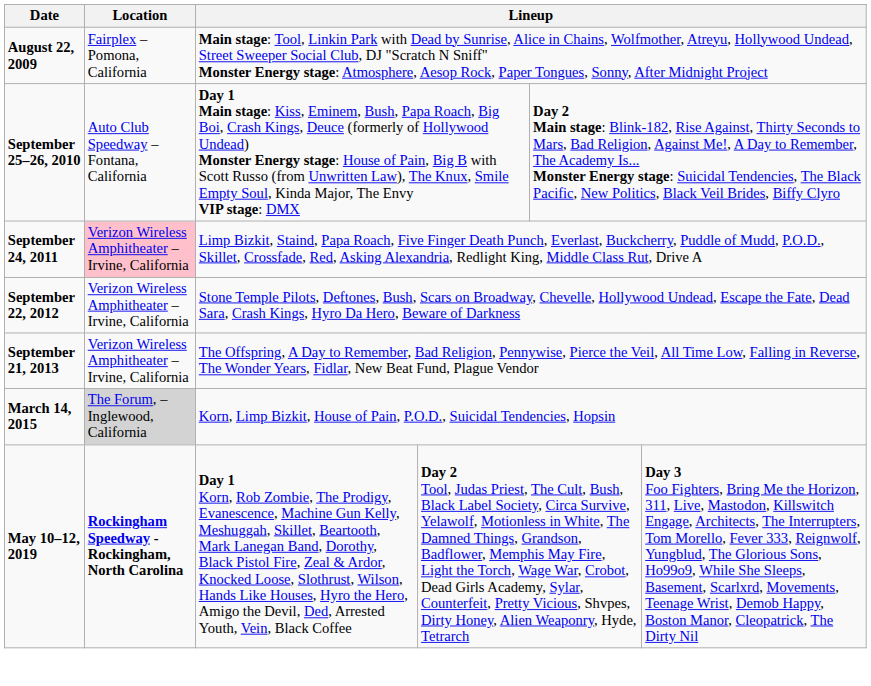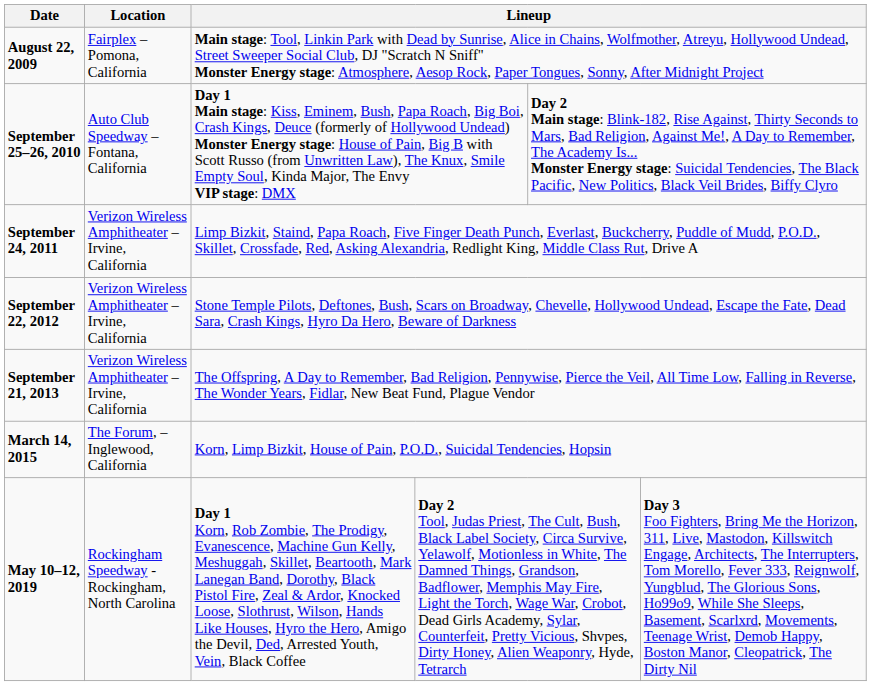(138, 249) pink background -> (137, 240) no background
(128, 416) lightgrey background -> (128, 449) no background
(136, 546) bold -> (132, 578) normal
